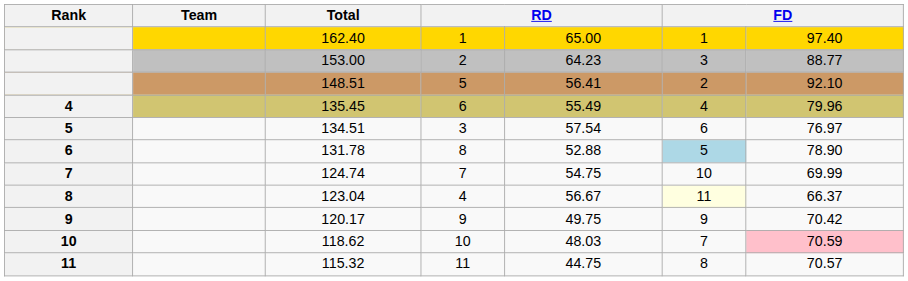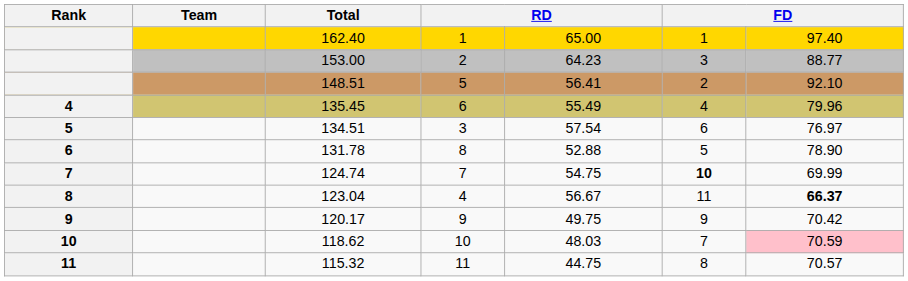(704, 151) lightblue background -> (704, 151) no background
(704, 173) normal -> (704, 173) bold
(704, 196) lightyellow background -> (704, 196) no background
(825, 196) normal -> (825, 196) bold
